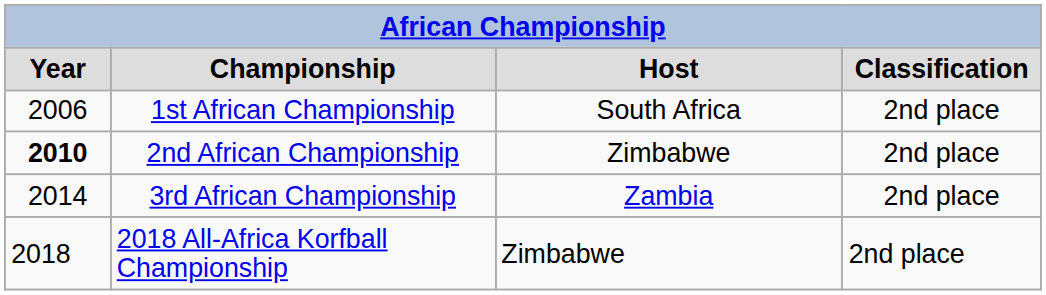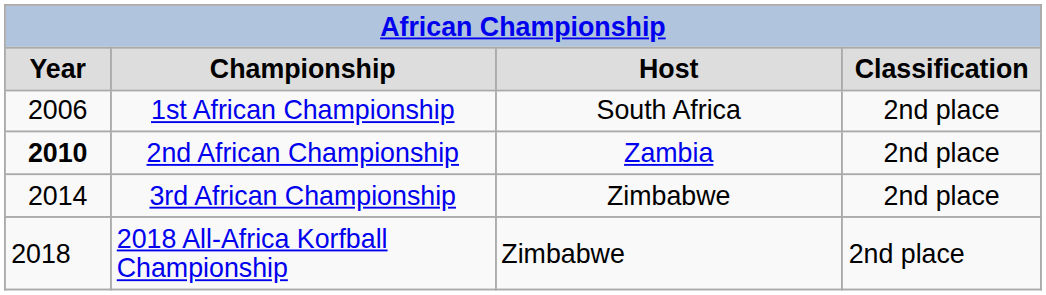(669, 153) Zimbabwe -> (669, 153) Zambia
(669, 196) Zambia -> (669, 196) Zimbabwe
